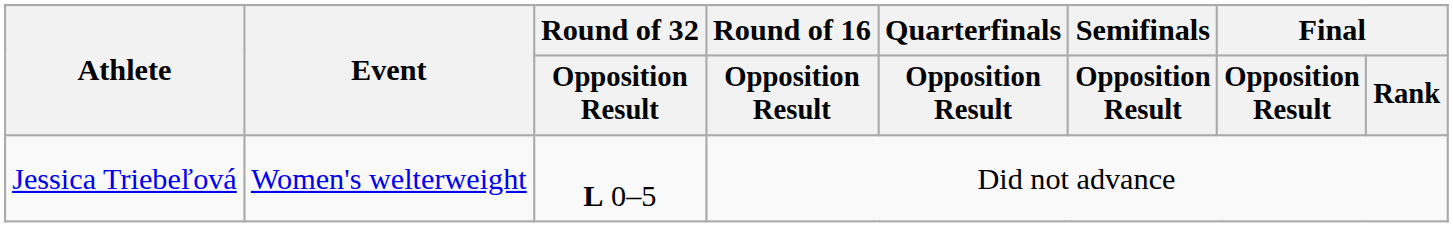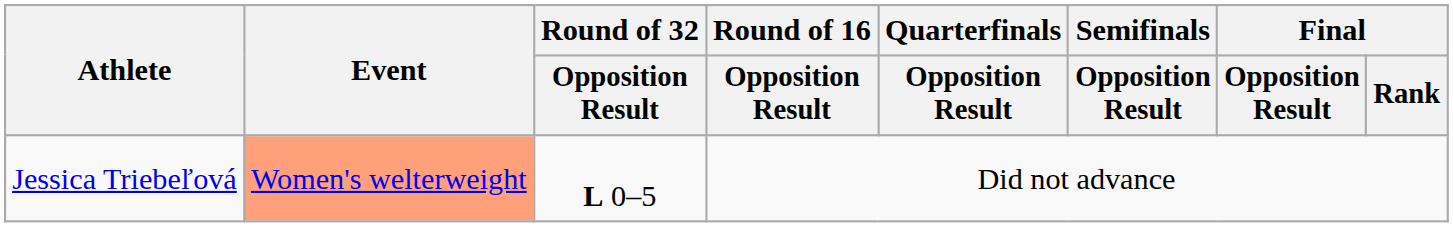(389, 178) no background -> (389, 178) lightsalmon background
